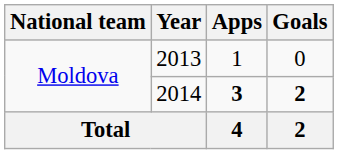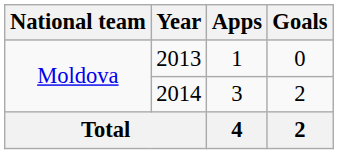(237, 93) bold -> (237, 93) normal
(300, 93) bold -> (300, 93) normal
